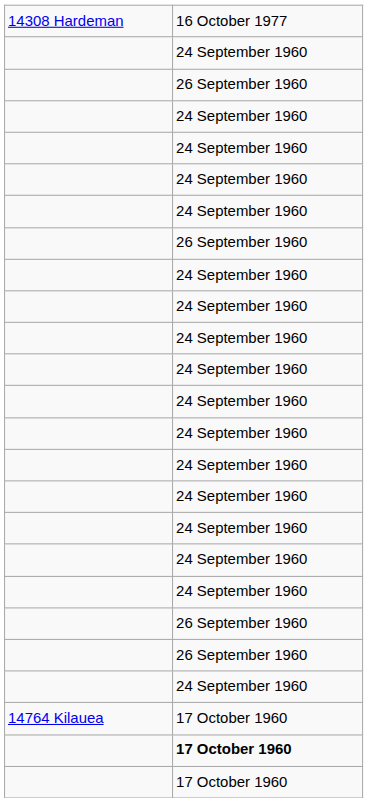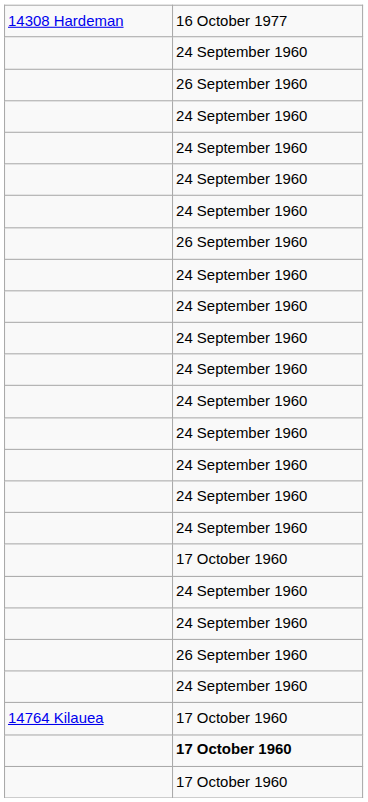(242, 559) 24 September 1960 -> (232, 559) 17 October 1960
(242, 623) 26 September 1960 -> (242, 623) 24 September 1960
